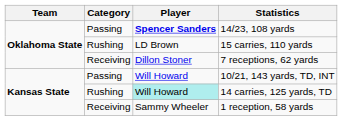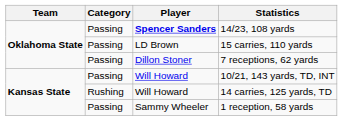(105, 44) Rushing -> (105, 44) Passing
(109, 60) Receiving -> (105, 60) Passing
(161, 91) paleturquoise background -> (161, 91) no background
(109, 107) Receiving -> (105, 107) Passing
